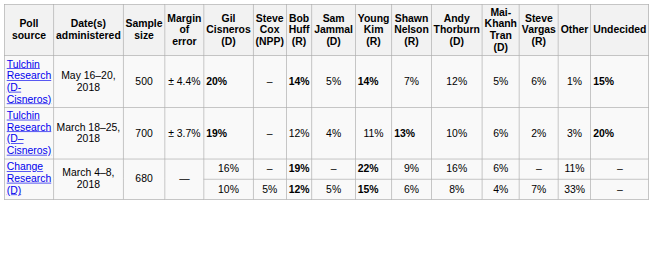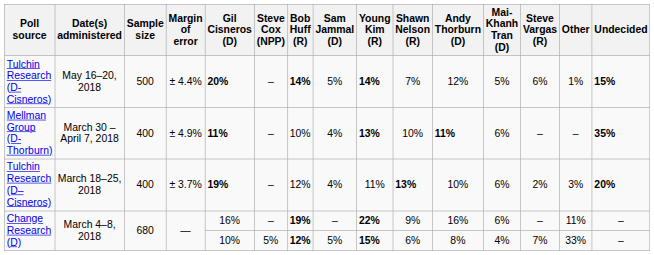+ row: (30, 133)
(144, 133) 700 -> (145, 185) 400
